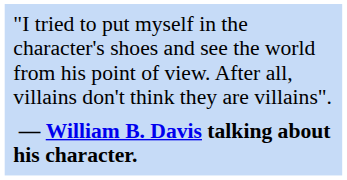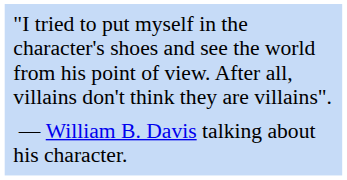(172, 142) bold -> (164, 142) normal
